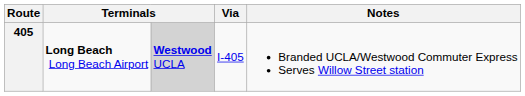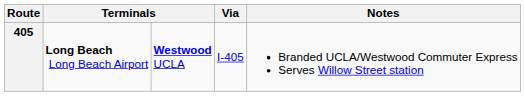(183, 57) lightgrey background -> (183, 57) no background
